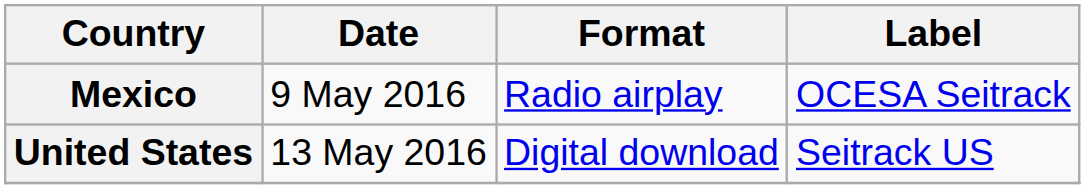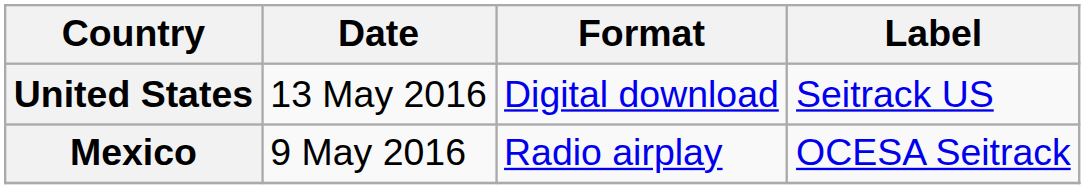rows swapped: (133, 93) <-> (133, 152)
